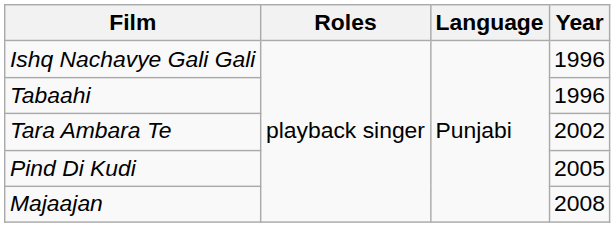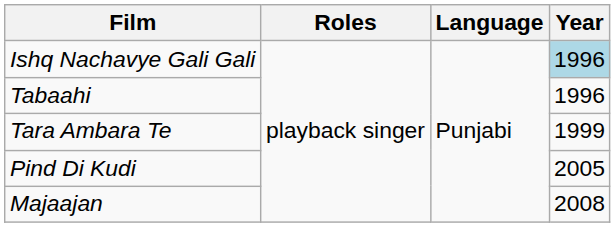(580, 58) no background -> (580, 58) lightblue background
(580, 131) 2002 -> (580, 131) 1999
